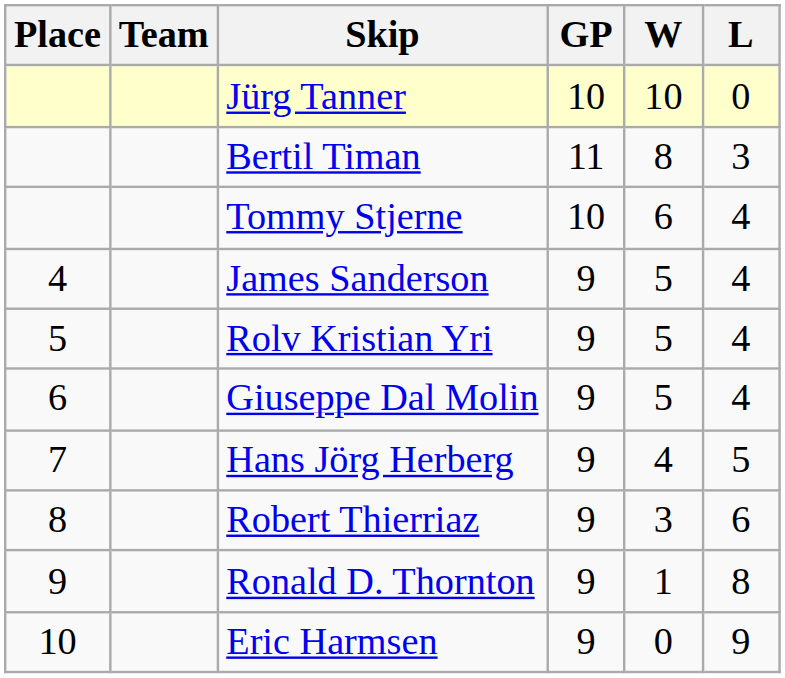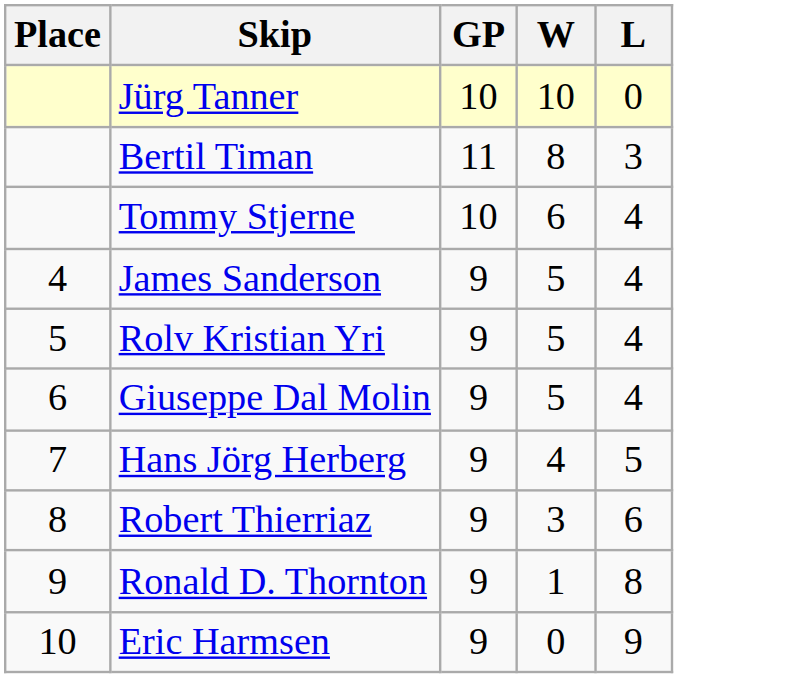- column: (164, 34)
